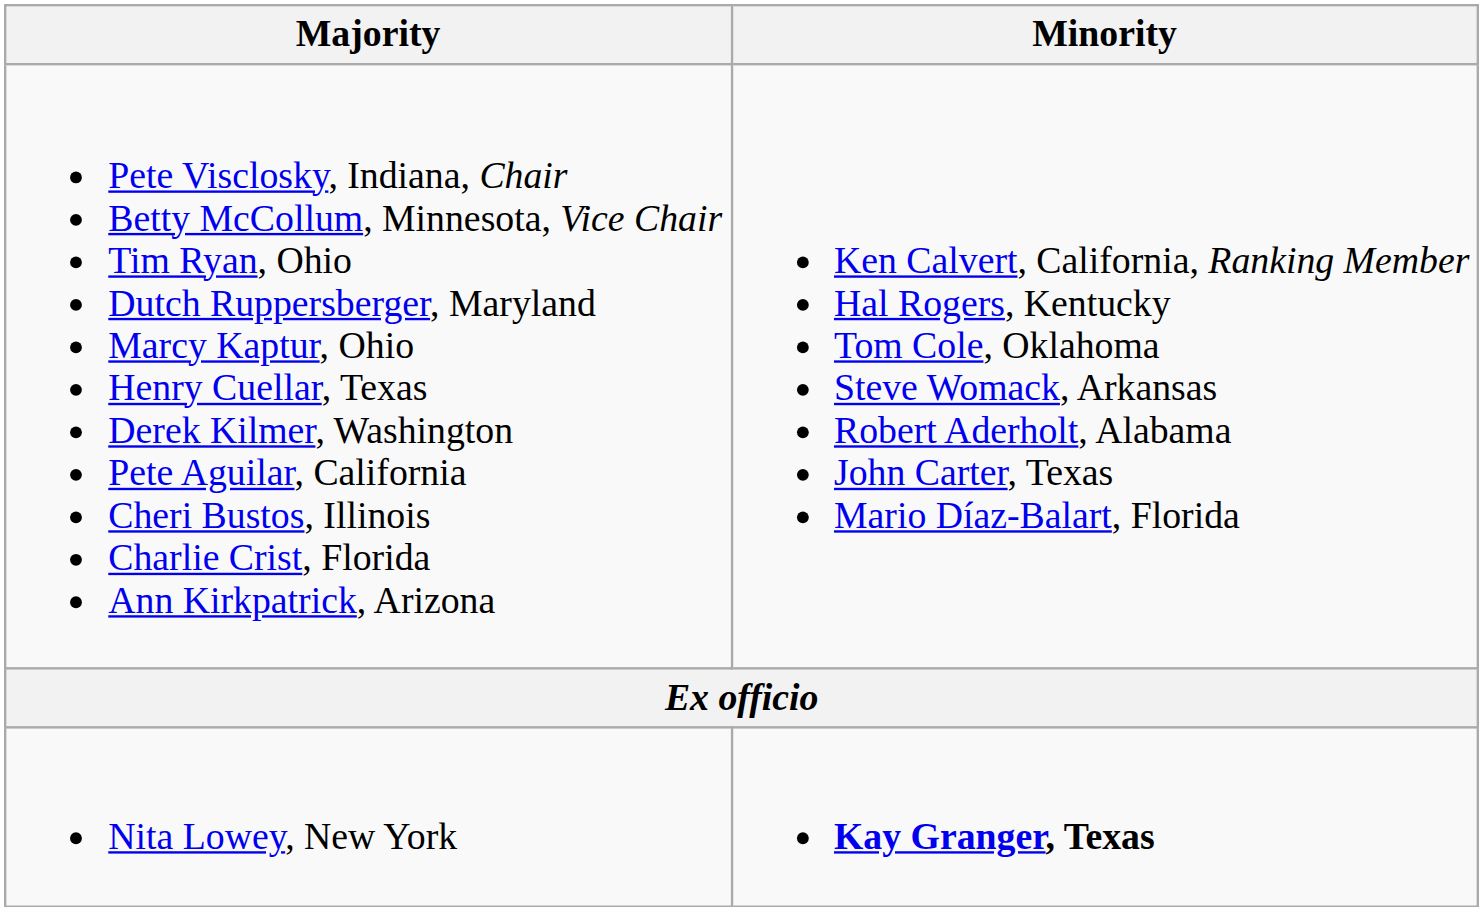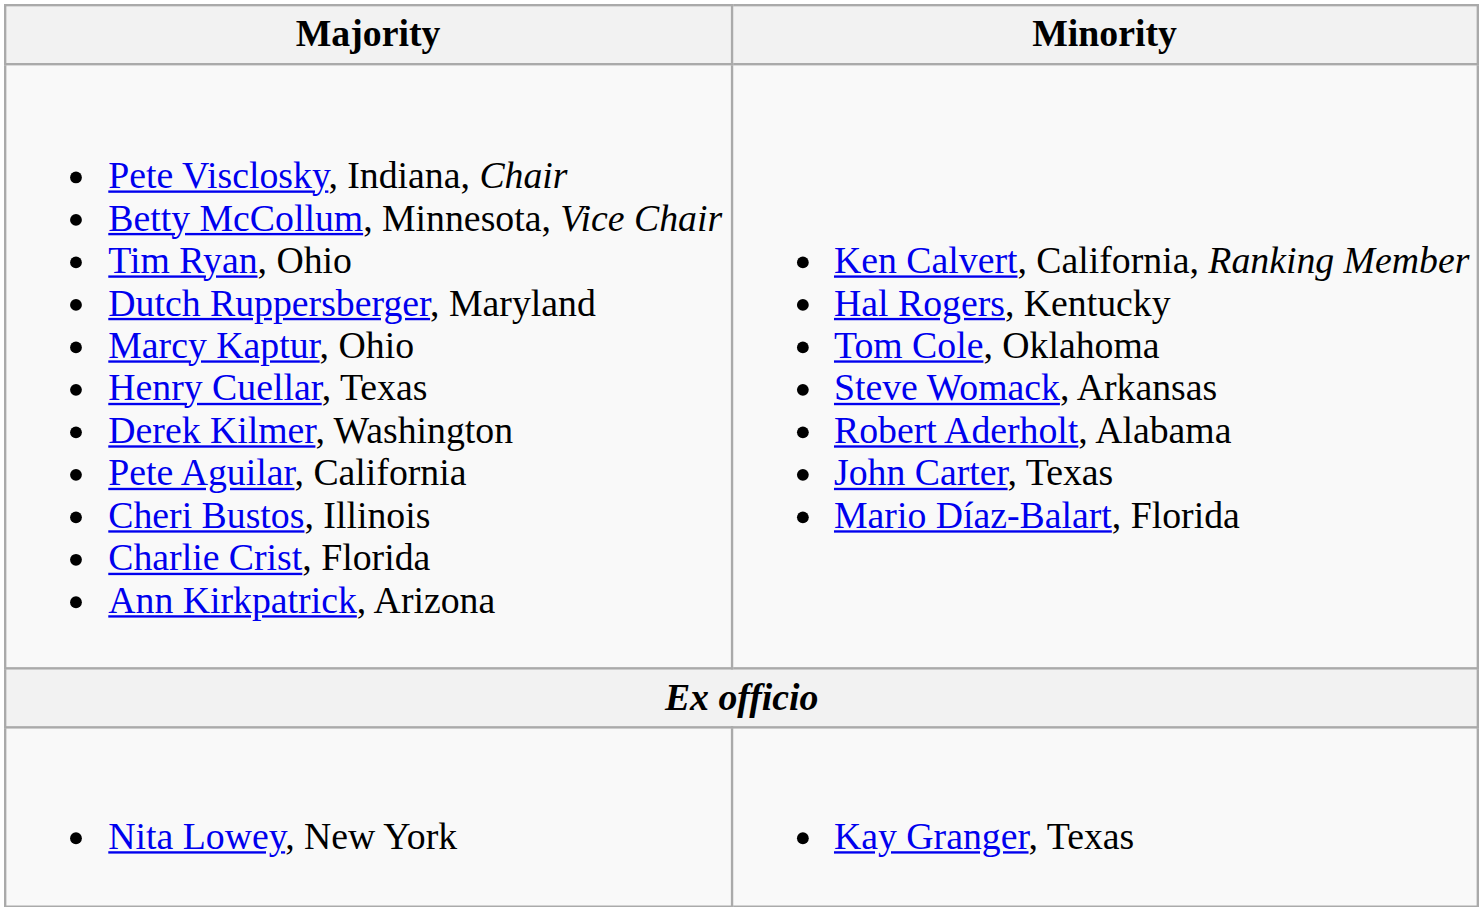(1105, 838) bold -> (1105, 838) normal
